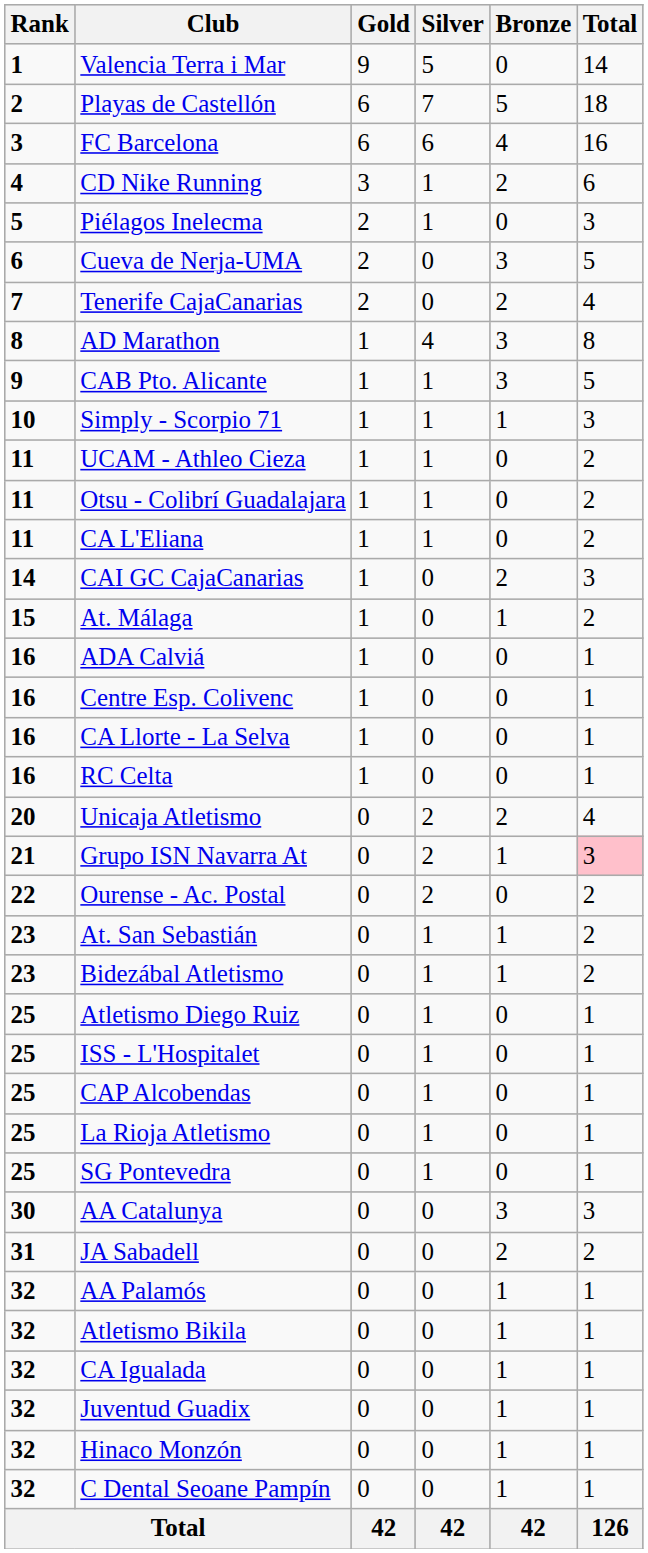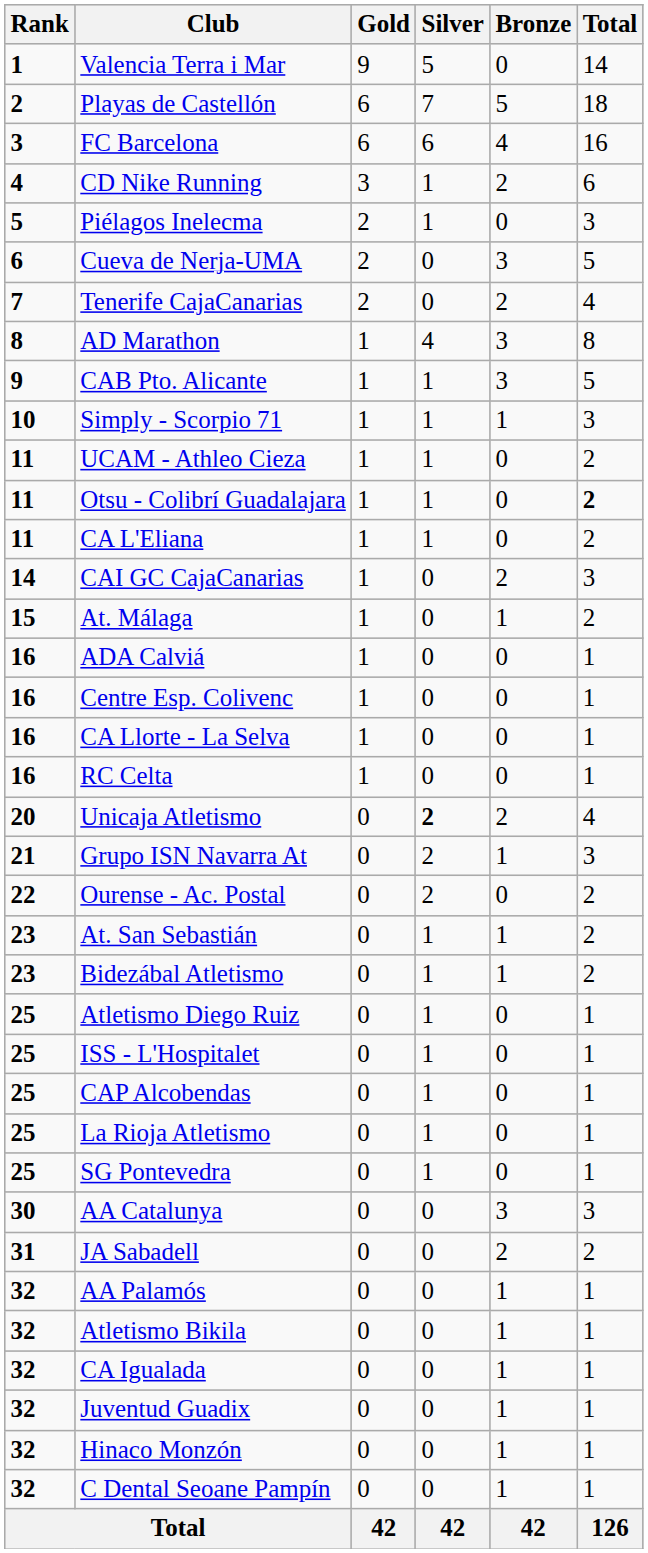(589, 499) normal -> (589, 499) bold
(428, 815) normal -> (428, 815) bold
(589, 855) pink background -> (589, 855) no background
